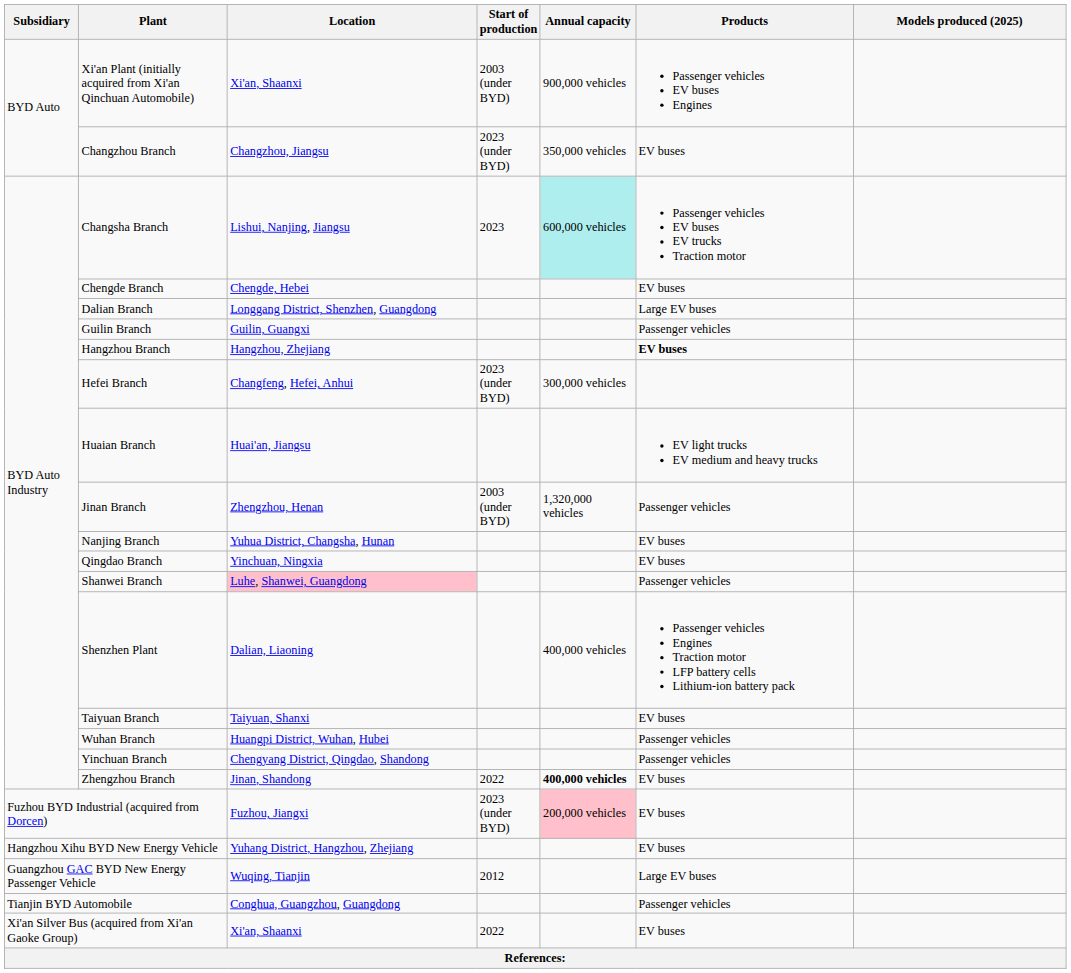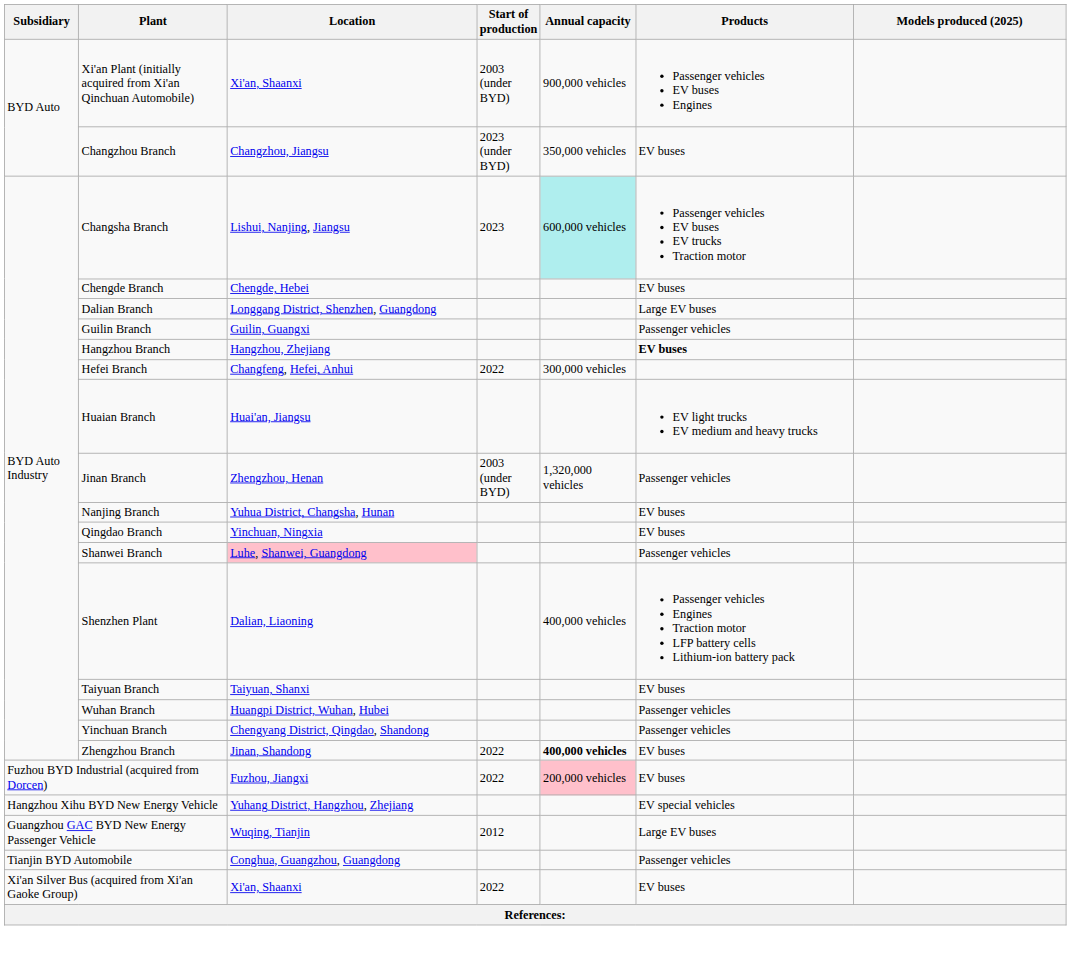(496, 384) 2023 (under BYD) -> (492, 369) 2022
(496, 814) 2023 (under BYD) -> (492, 778) 2022
(662, 848) EV buses -> (687, 805) EV special vehicles
